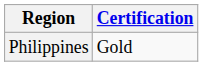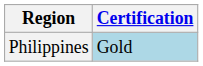(115, 46) no background -> (115, 46) lightblue background
